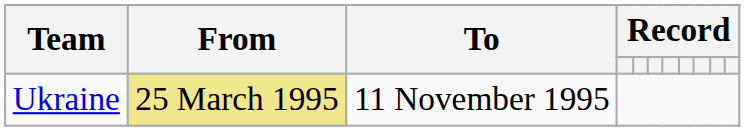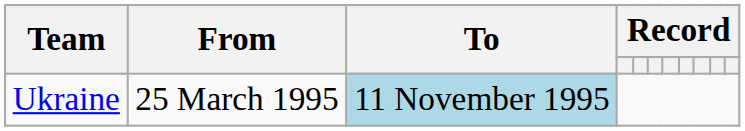(237, 99) khaki background -> (237, 99) no background
(482, 99) no background -> (482, 99) lightblue background
